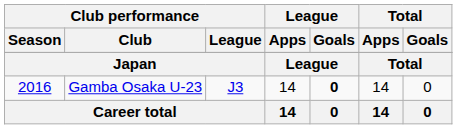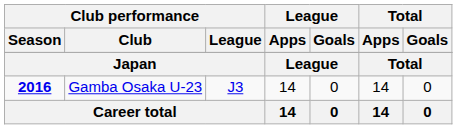(35, 87) normal -> (35, 87) bold
(334, 87) bold -> (334, 87) normal
